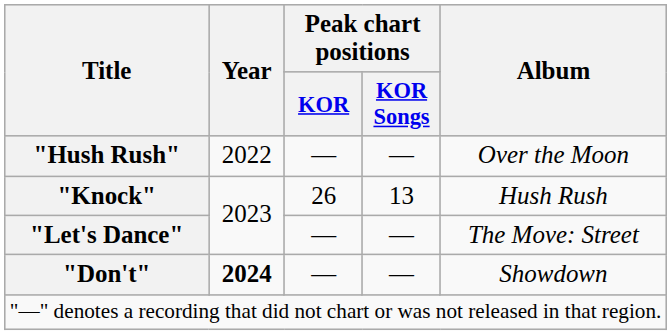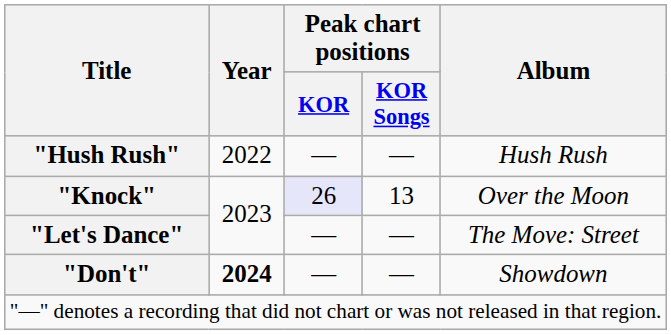(553, 155) Over the Moon -> (553, 155) Hush Rush
(324, 195) no background -> (324, 195) lavender background
(553, 195) Hush Rush -> (553, 195) Over the Moon
